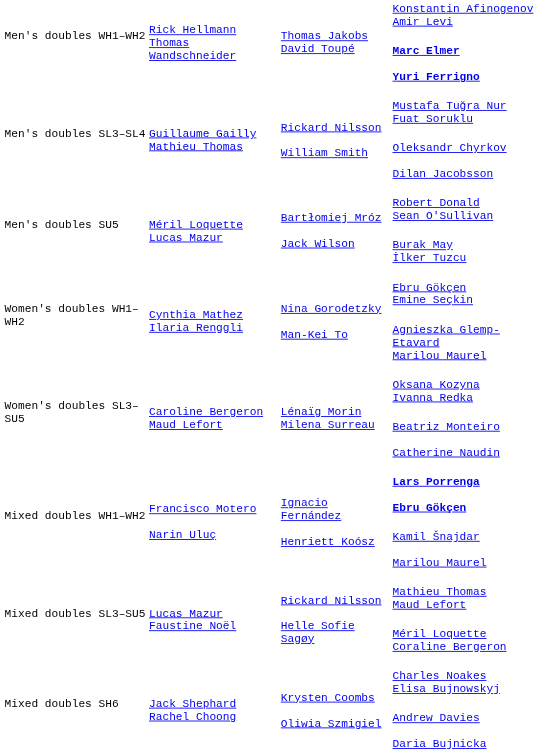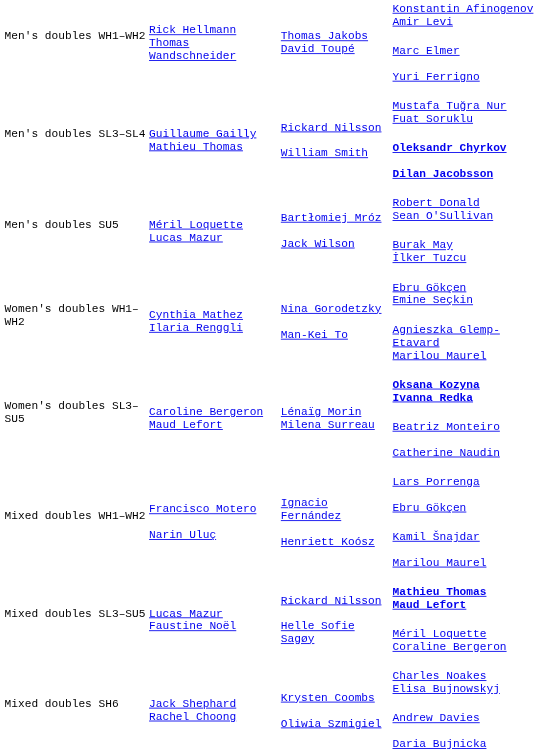(436, 64) bold -> (436, 64) normal
(450, 161) normal -> (450, 161) bold
(436, 391) normal -> (436, 391) bold
(436, 495) bold -> (436, 495) normal
(439, 598) normal -> (439, 598) bold
